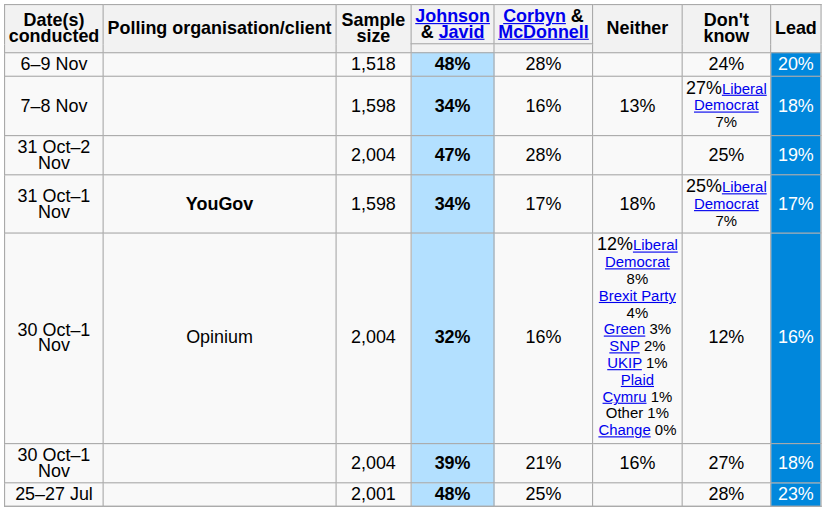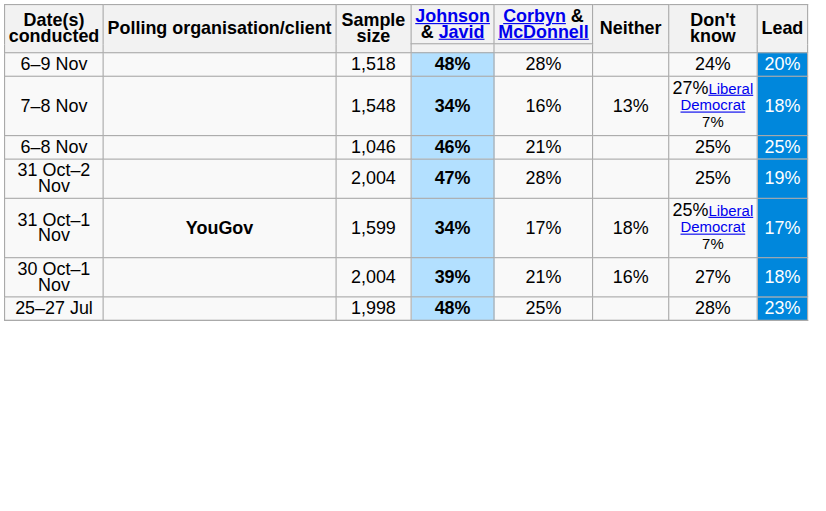(373, 105) 1,598 -> (373, 105) 1,548
+ row: (54, 146)
(373, 203) 1,598 -> (373, 227) 1,599
- row: (54, 338)
(373, 494) 2,001 -> (373, 308) 1,998
